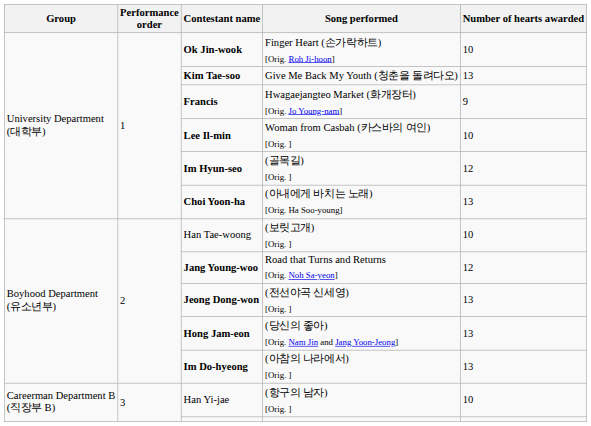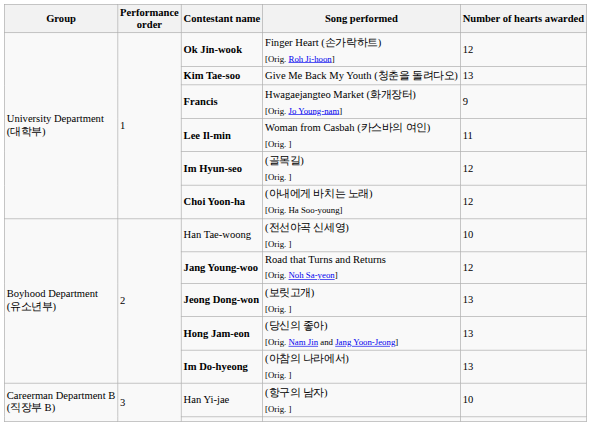(468, 49) 10 -> (468, 49) 12
(468, 135) 10 -> (468, 135) 11
(468, 202) 13 -> (468, 202) 12
(290, 235) (보릿고개) [Orig. ] -> (307, 235) (전선야곡 신세영) [Orig. ]
(307, 300) (전선야곡 신세영) [Orig. ] -> (290, 300) (보릿고개) [Orig. ]
